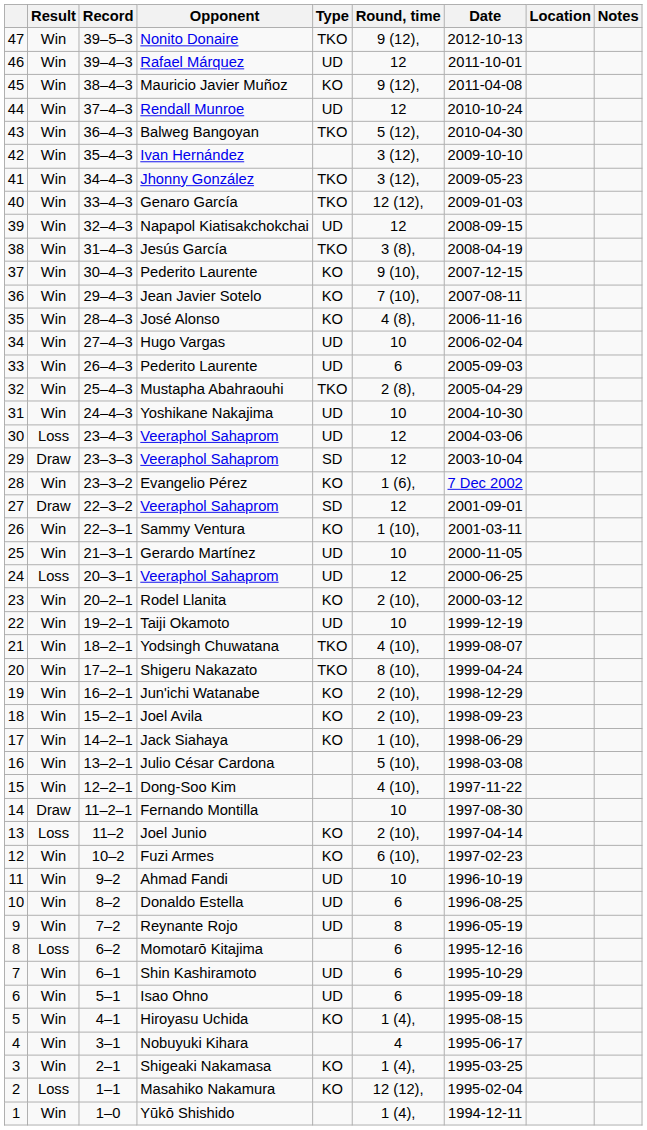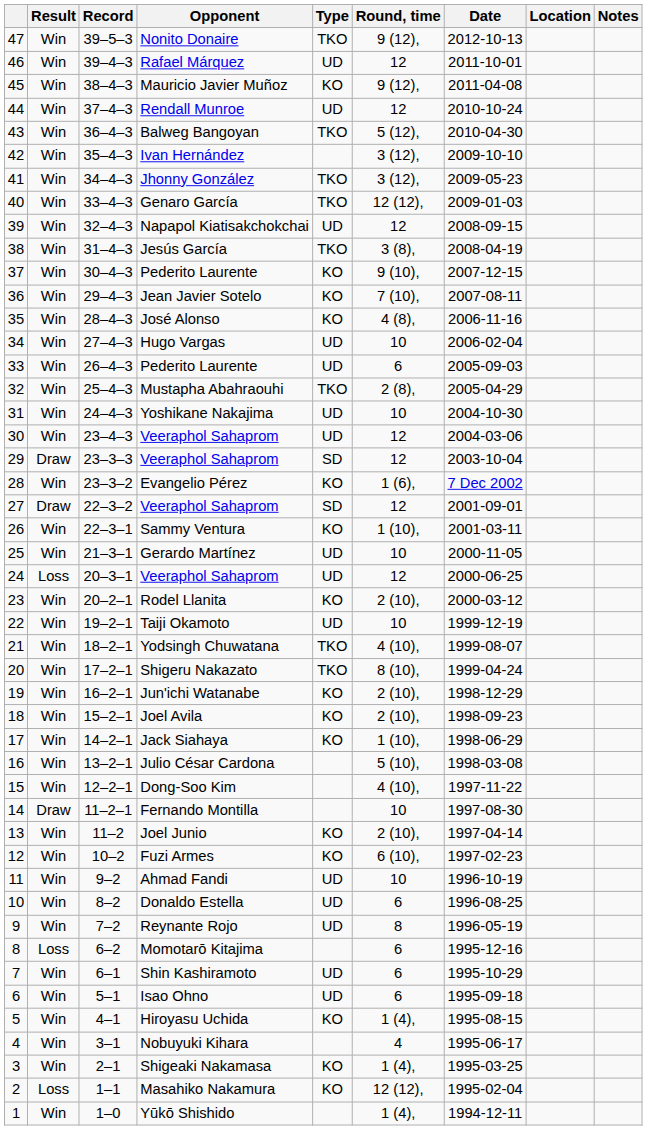(54, 436) Loss -> (54, 436) Win
(54, 833) Loss -> (54, 833) Win
